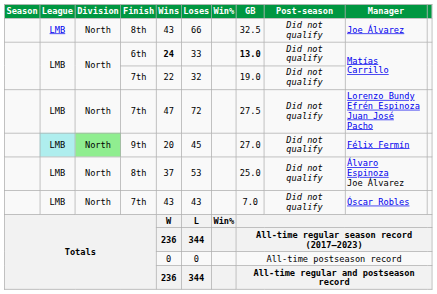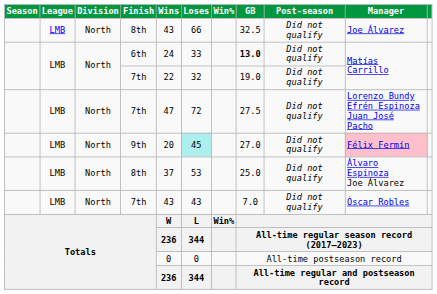(169, 54) bold -> (169, 54) normal
(57, 145) paleturquoise background -> (57, 145) no background
(98, 145) lightgreen background -> (98, 145) no background
(196, 145) no background -> (196, 145) paleturquoise background
(378, 145) no background -> (378, 145) pink background
